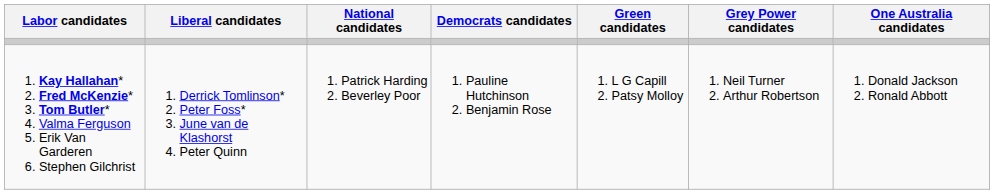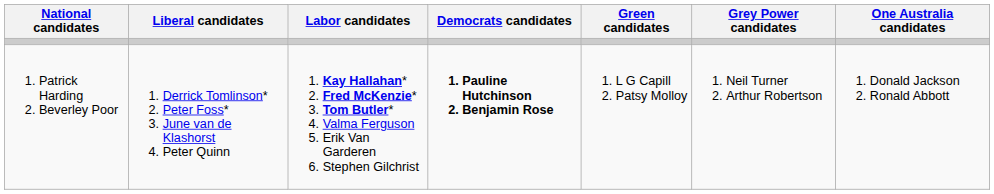columns swapped: (75, 21) <-> (369, 21)
(504, 96) normal -> (504, 96) bold
